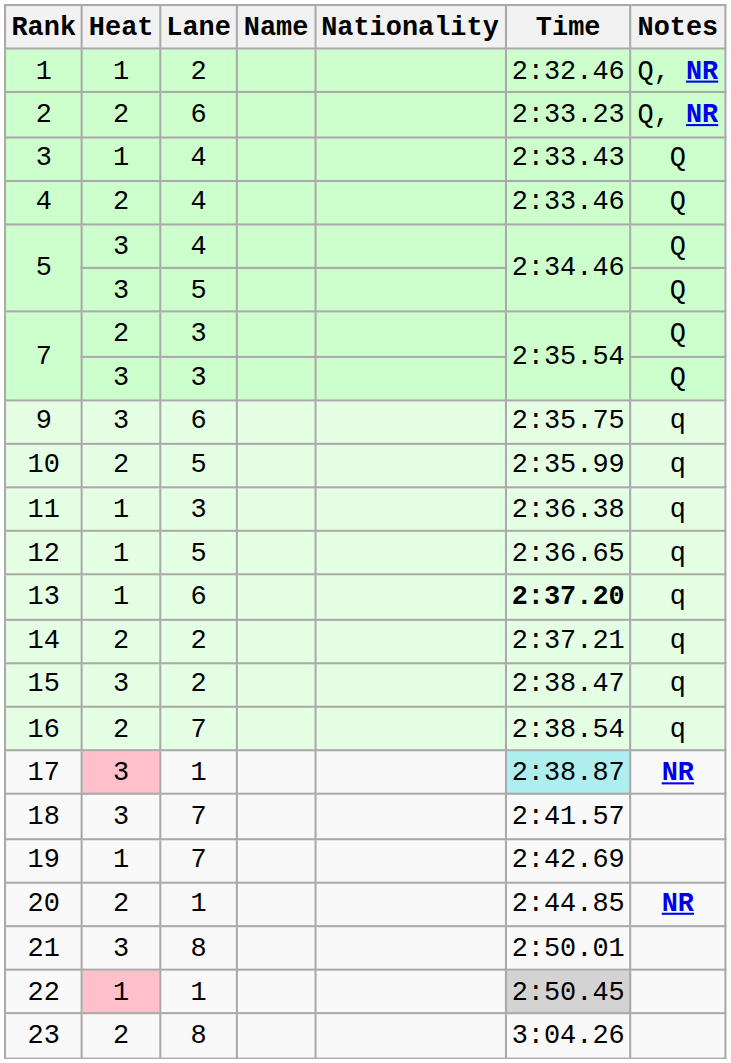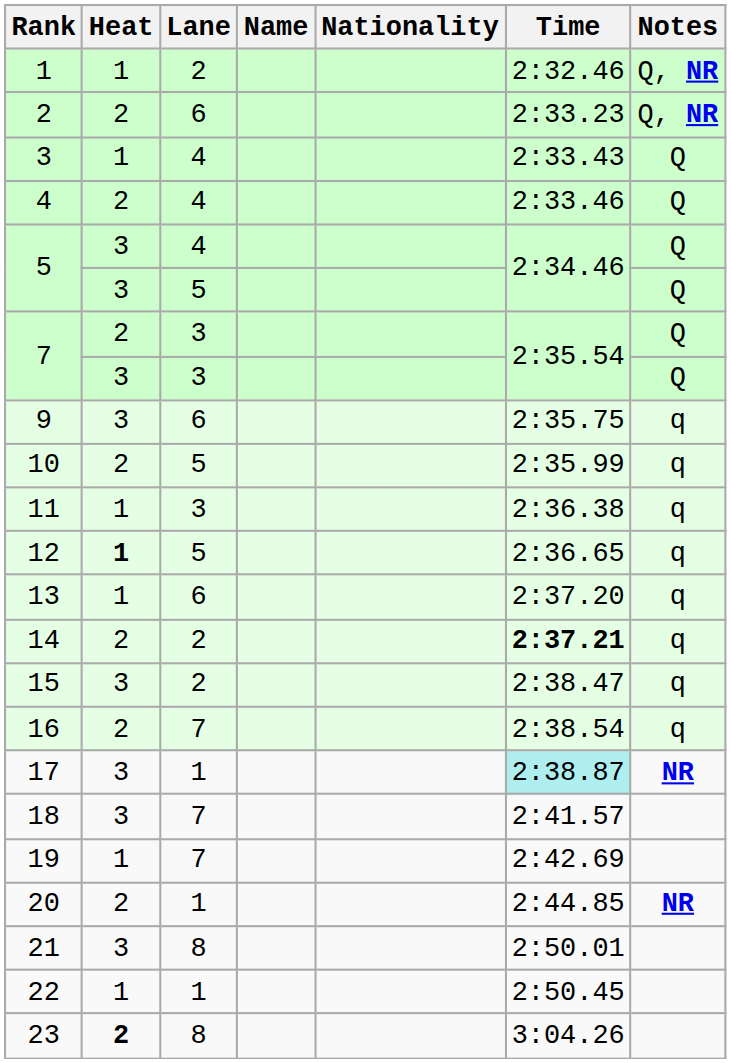(121, 553) normal -> (121, 553) bold
(568, 597) bold -> (568, 597) normal
(568, 641) normal -> (568, 641) bold
(121, 773) pink background -> (121, 773) no background
(121, 992) pink background -> (121, 992) no background
(568, 992) lightgrey background -> (568, 992) no background
(121, 1036) normal -> (121, 1036) bold
